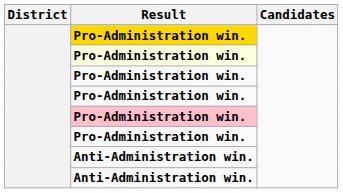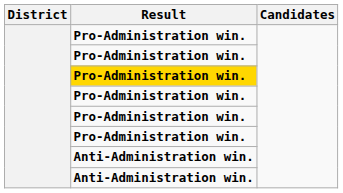(160, 35) gold background -> (160, 35) no background
(160, 55) lightyellow background -> (160, 55) no background
(160, 76) no background -> (160, 76) gold background
(160, 116) pink background -> (160, 116) no background
